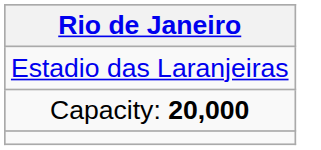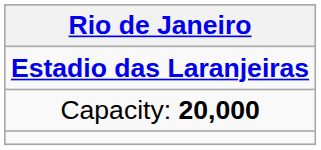(150, 67) normal -> (160, 67) bold
